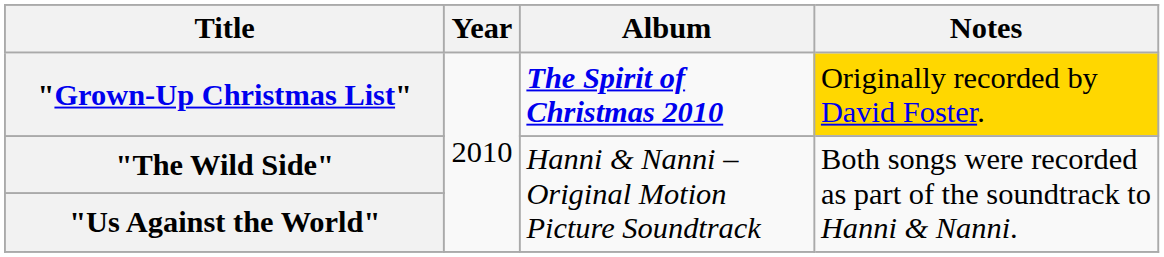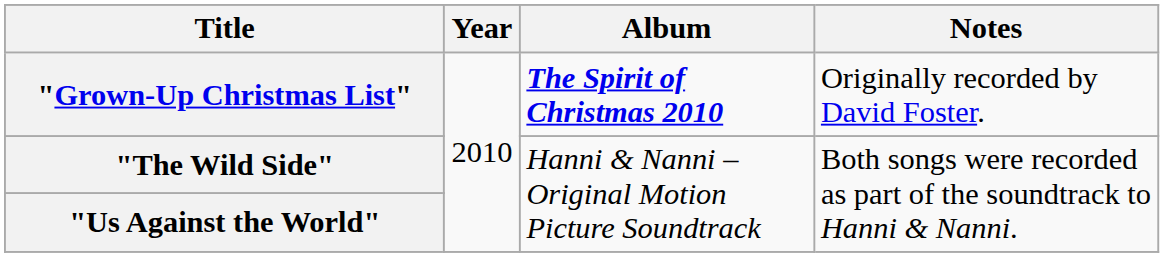(959, 93) gold background -> (959, 93) no background
